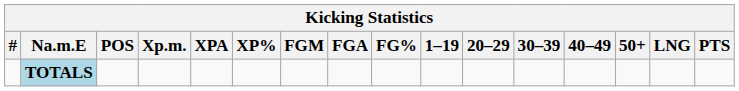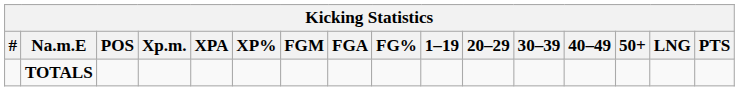(59, 72) lightblue background -> (59, 72) no background
